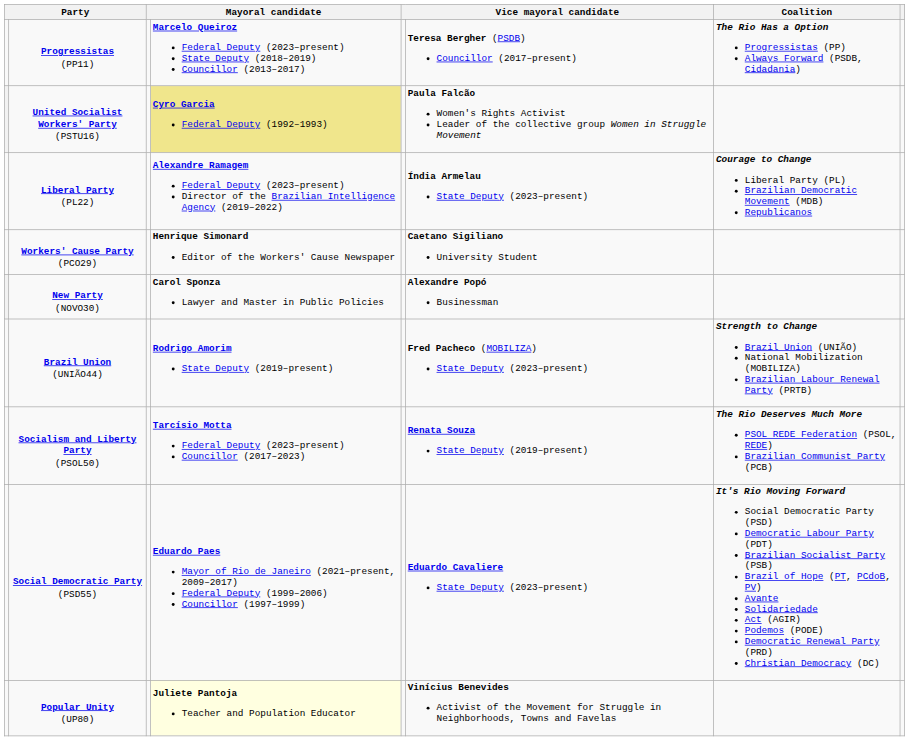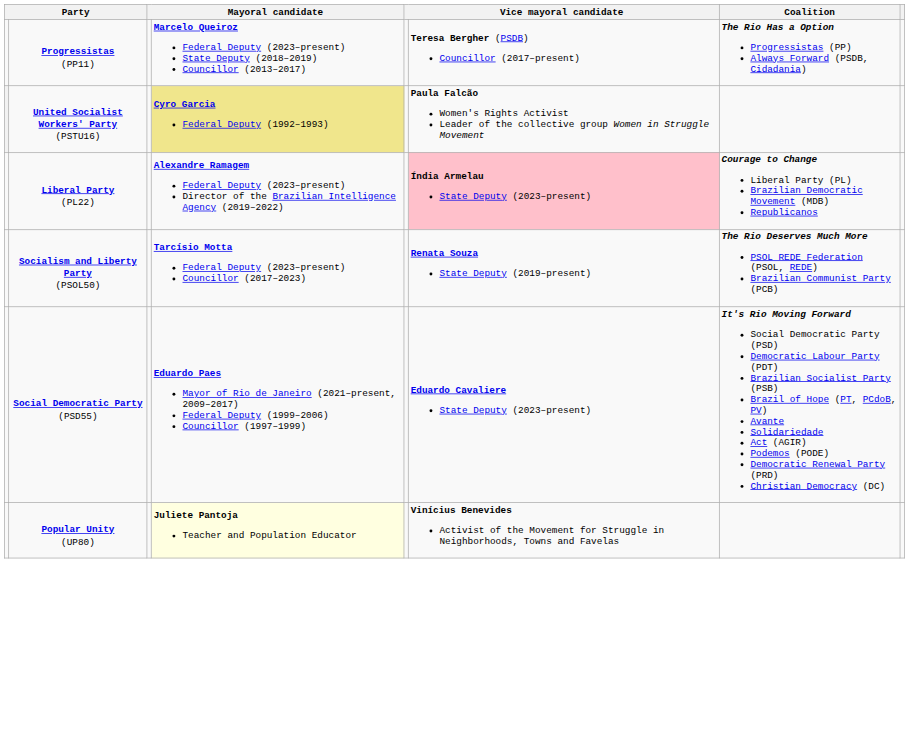(560, 186) no background -> (564, 186) pink background
- row: (77, 257)
- row: (77, 302)
- row: (77, 368)
